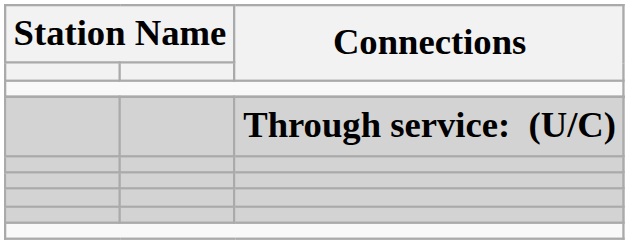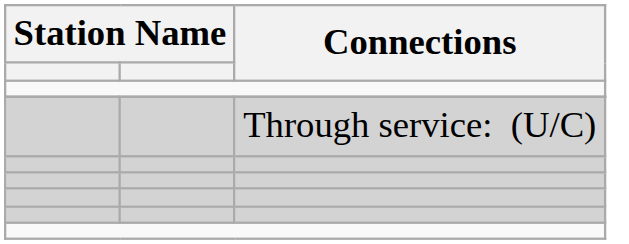(430, 125) bold -> (420, 125) normal
